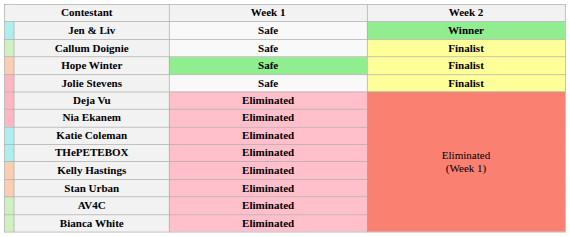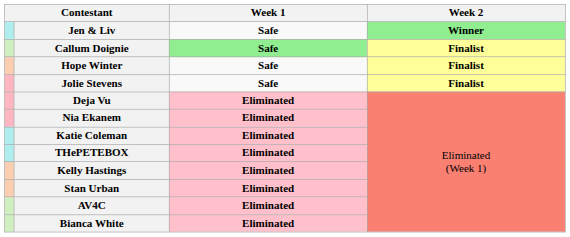(268, 48) no background -> (268, 48) lightgreen background
(268, 65) lightgreen background -> (268, 65) no background
